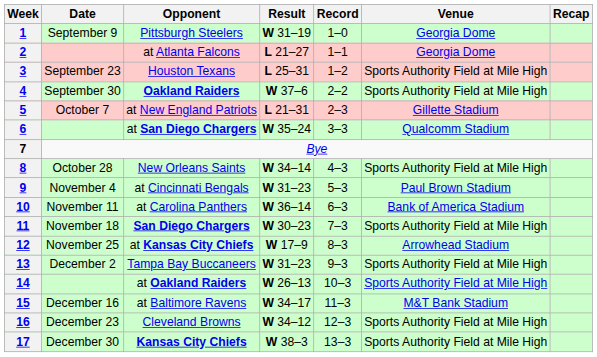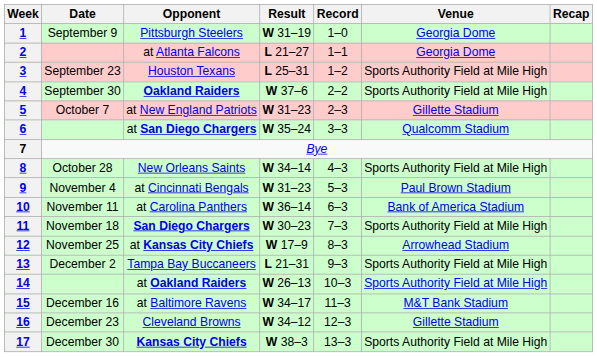(287, 110) L 21–31 -> (287, 110) W 31–23
(287, 264) W 31–23 -> (287, 264) L 21–31
(456, 322) Sports Authority Field at Mile High -> (456, 322) Gillette Stadium
